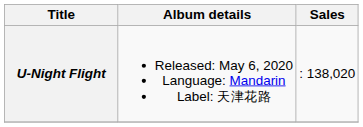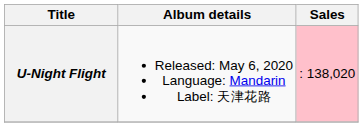(327, 73) no background -> (327, 73) pink background
